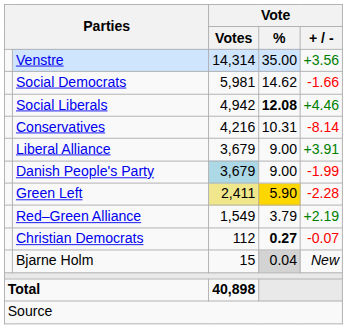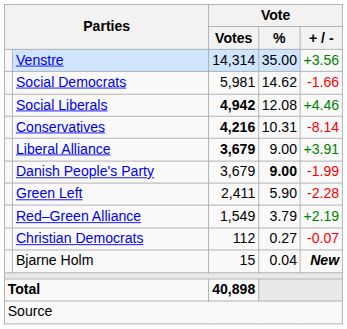(238, 104) normal -> (238, 104) bold
(279, 104) bold -> (279, 104) normal
(238, 127) normal -> (238, 127) bold
(238, 149) normal -> (238, 149) bold
(238, 171) lightblue background -> (238, 171) no background
(283, 171) normal -> (283, 171) bold
(238, 194) khaki background -> (238, 194) no background
(283, 194) gold background -> (283, 194) no background
(283, 238) bold -> (283, 238) normal
(283, 261) lightgrey background -> (283, 261) no background
(325, 261) normal -> (325, 261) bold
